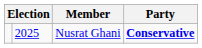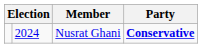(27, 33) 2025 -> (27, 33) 2024
